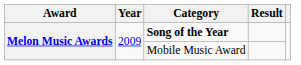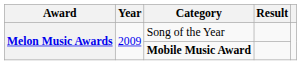(188, 32) bold -> (186, 32) normal
(196, 50) normal -> (199, 50) bold
